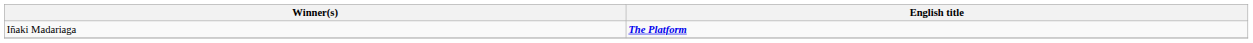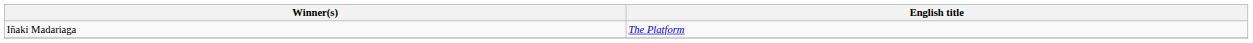(658, 29) bold -> (656, 29) normal
